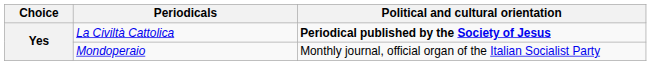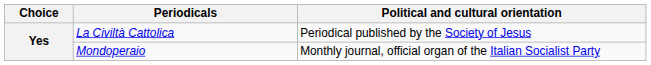(426, 32) bold -> (416, 32) normal
